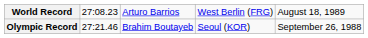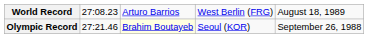(158, 27) no background -> (158, 27) lightyellow background
